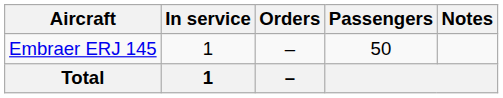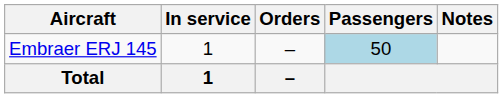(381, 48) no background -> (381, 48) lightblue background
